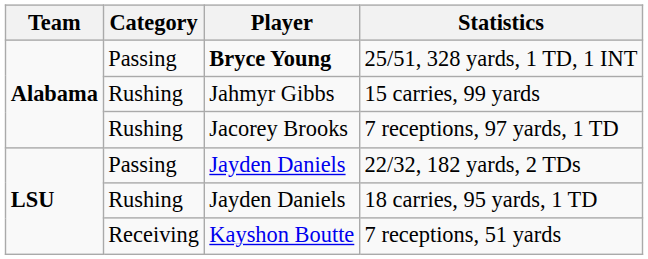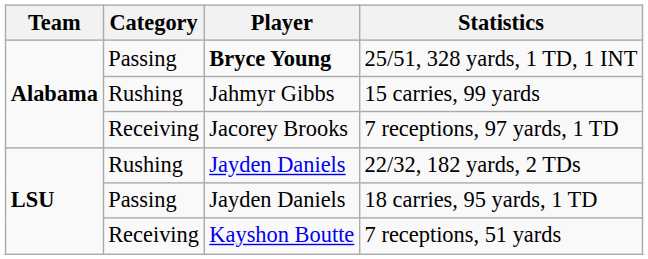(146, 129) Rushing -> (154, 129) Receiving
(142, 164) Passing -> (146, 164) Rushing
(146, 200) Rushing -> (142, 200) Passing
